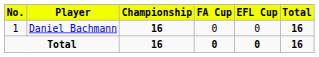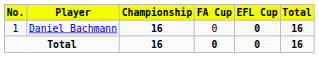(257, 28) normal -> (257, 28) bold
